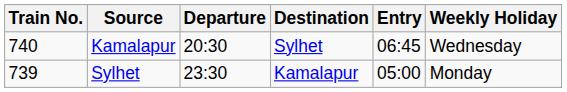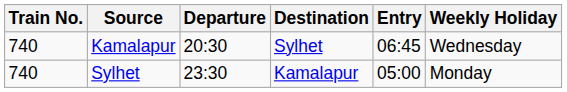(23, 73) 739 -> (23, 73) 740
